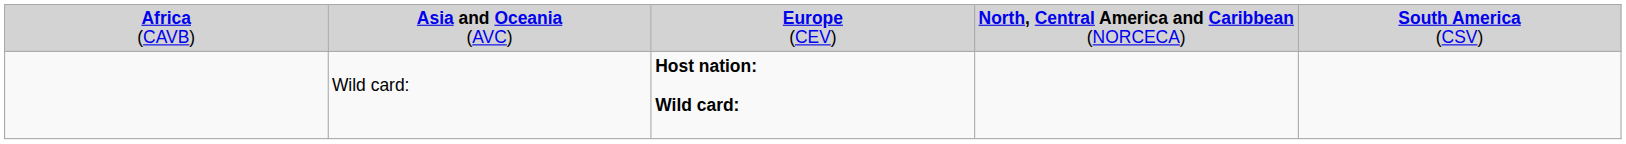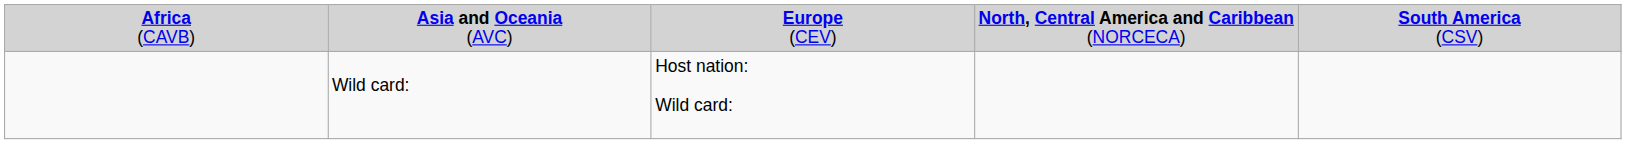(706, 85) bold -> (702, 85) normal
